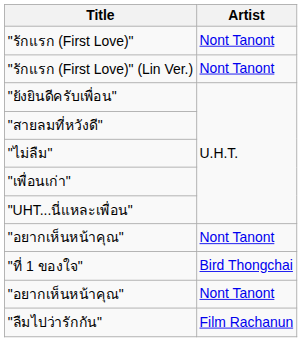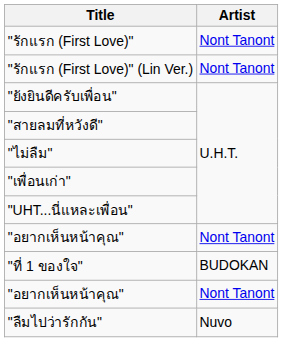(246, 265) Bird Thongchai -> (234, 265) BUDOKAN
(246, 322) Film Rachanun -> (216, 322) Nuvo
